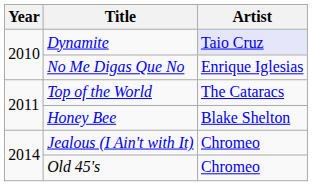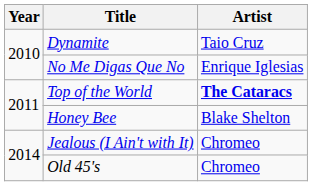(232, 42) lavender background -> (232, 42) no background
(243, 92) normal -> (246, 92) bold
